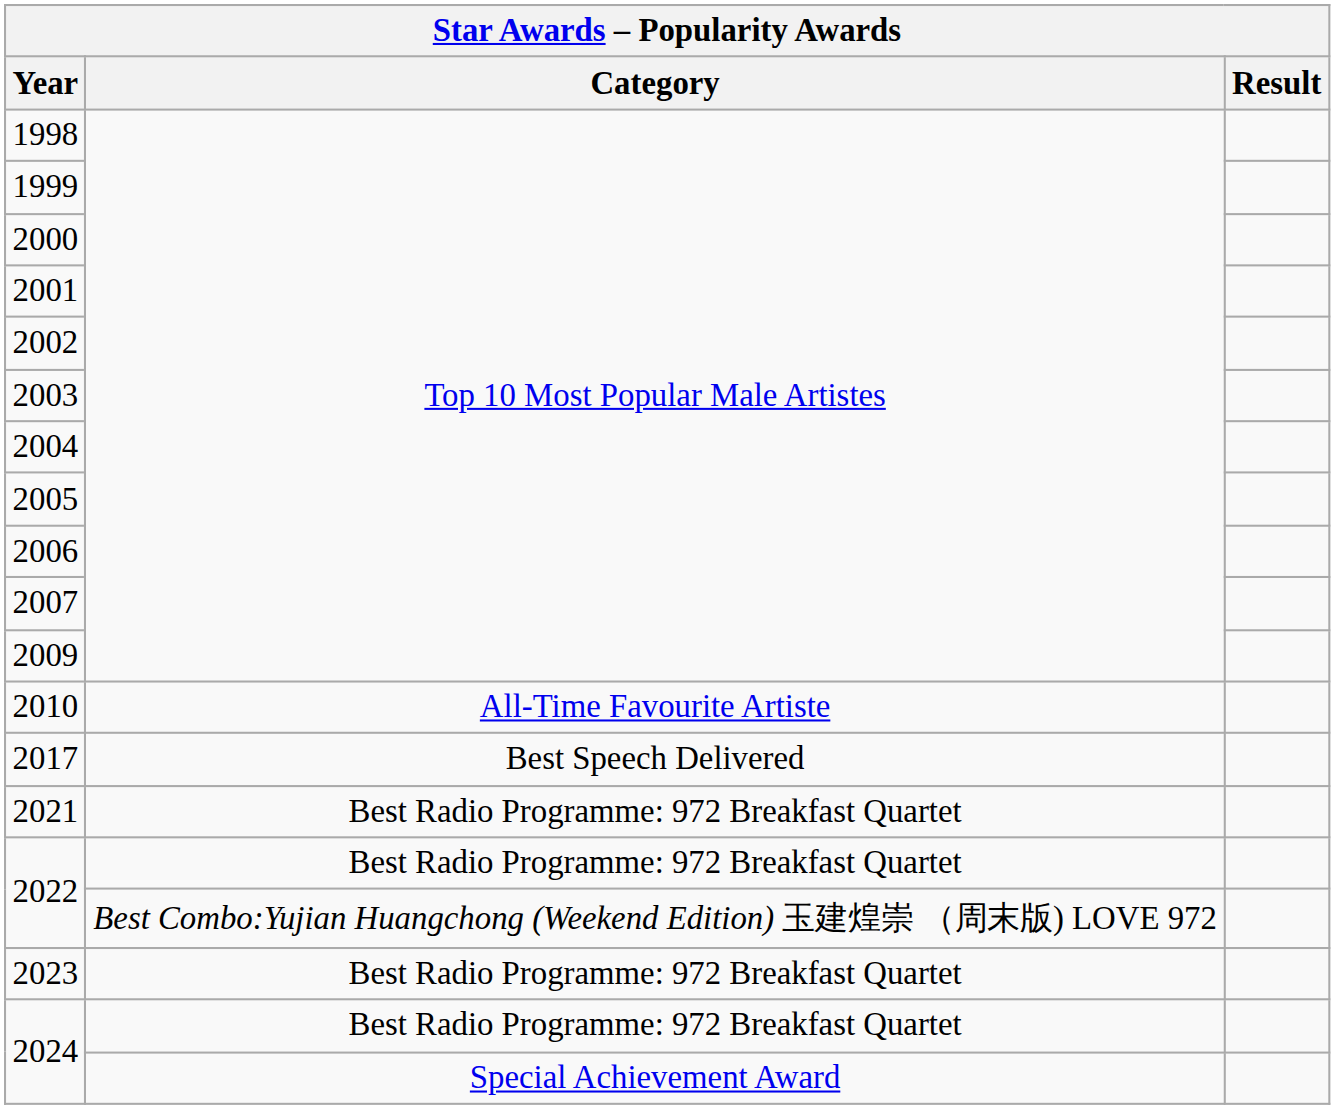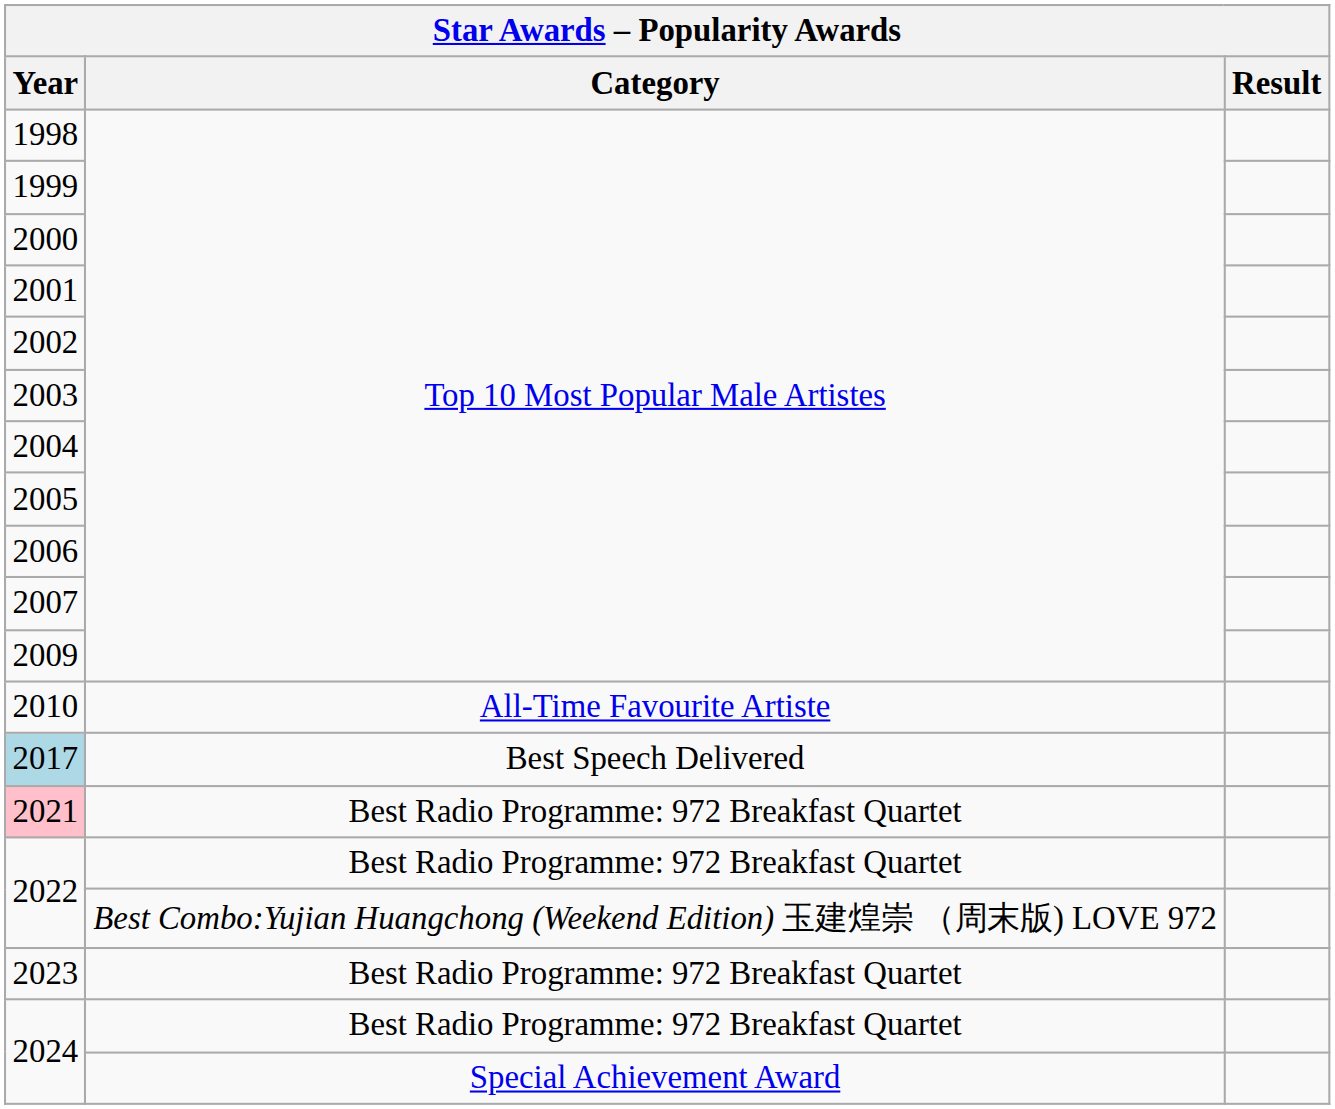(45, 758) no background -> (45, 758) lightblue background
(45, 810) no background -> (45, 810) pink background
